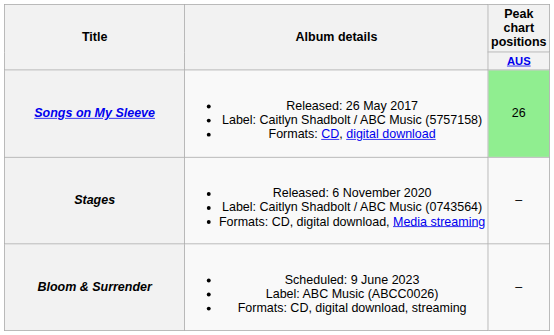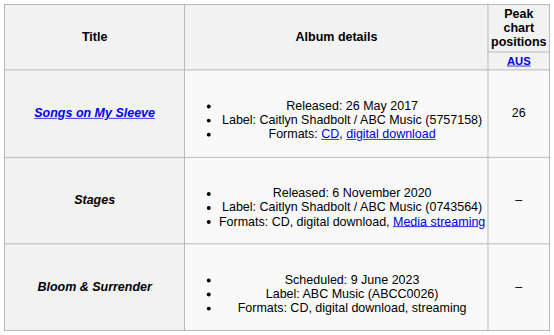(519, 113) lightgreen background -> (519, 113) no background
